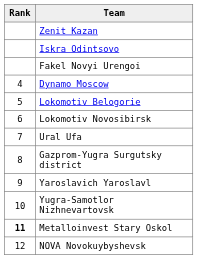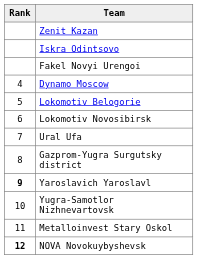(20, 183) normal -> (20, 183) bold
(20, 228) bold -> (20, 228) normal
(20, 246) normal -> (20, 246) bold
